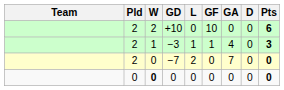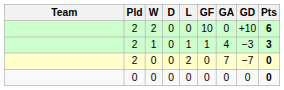columns swapped: (250, 12) <-> (173, 12)
(154, 77) bold -> (154, 77) normal
